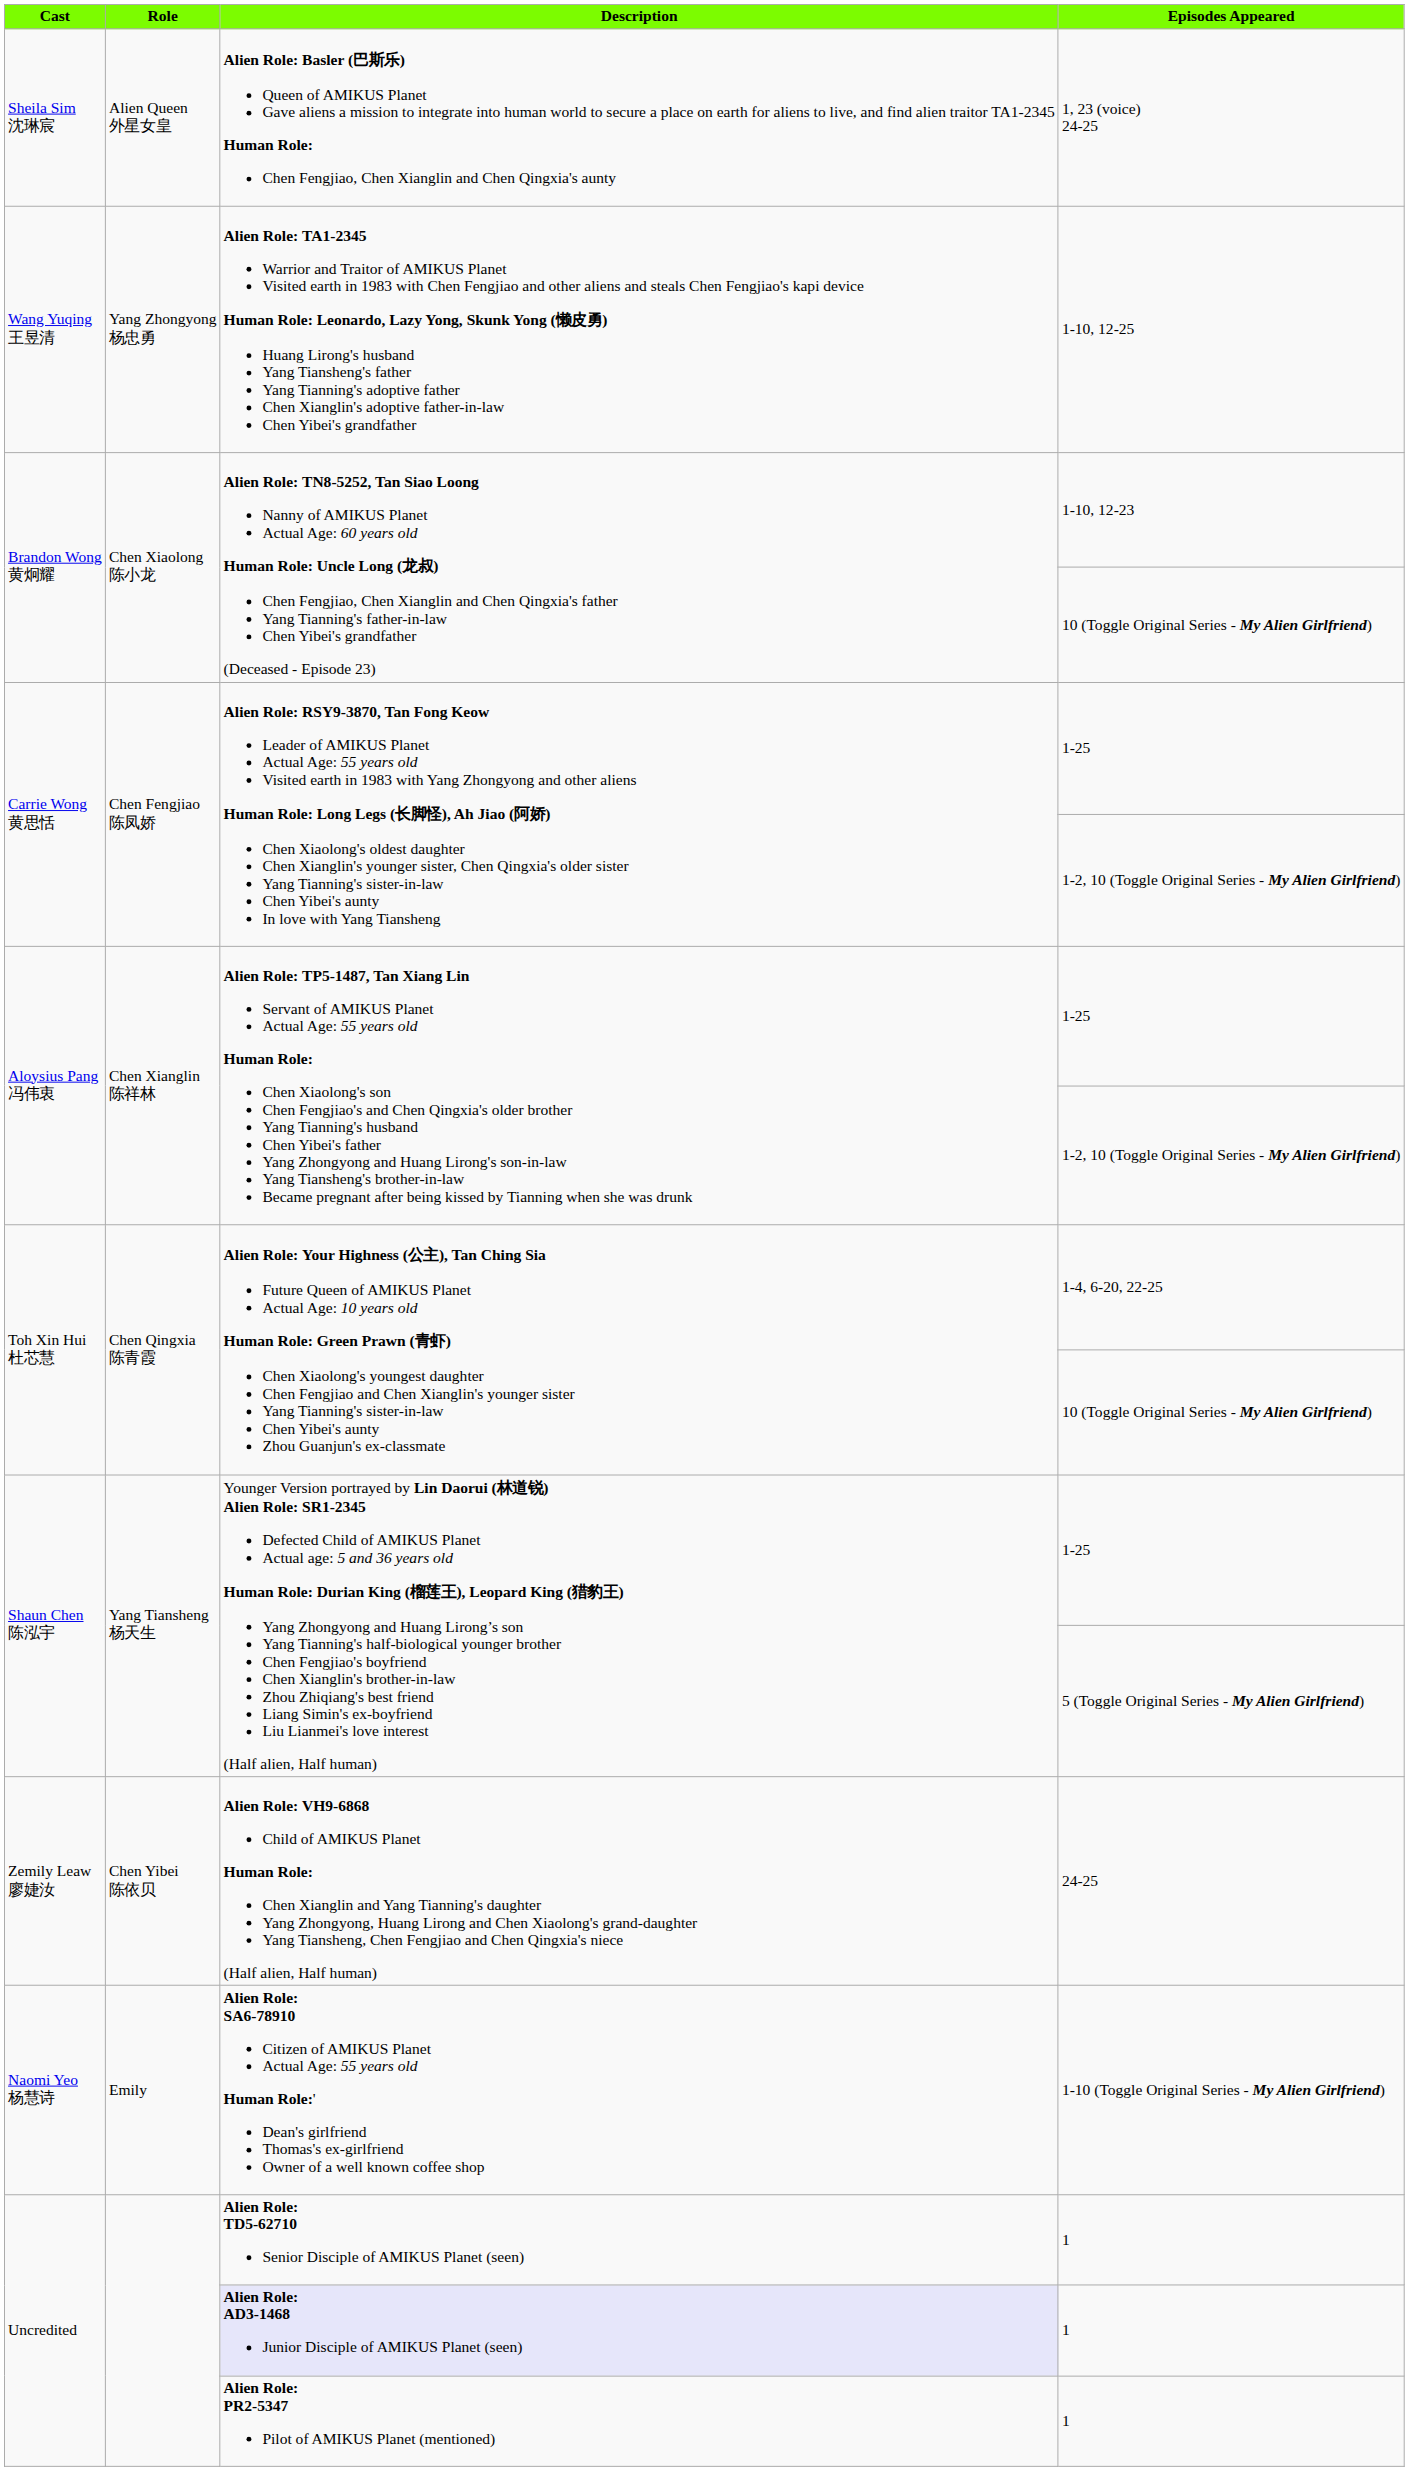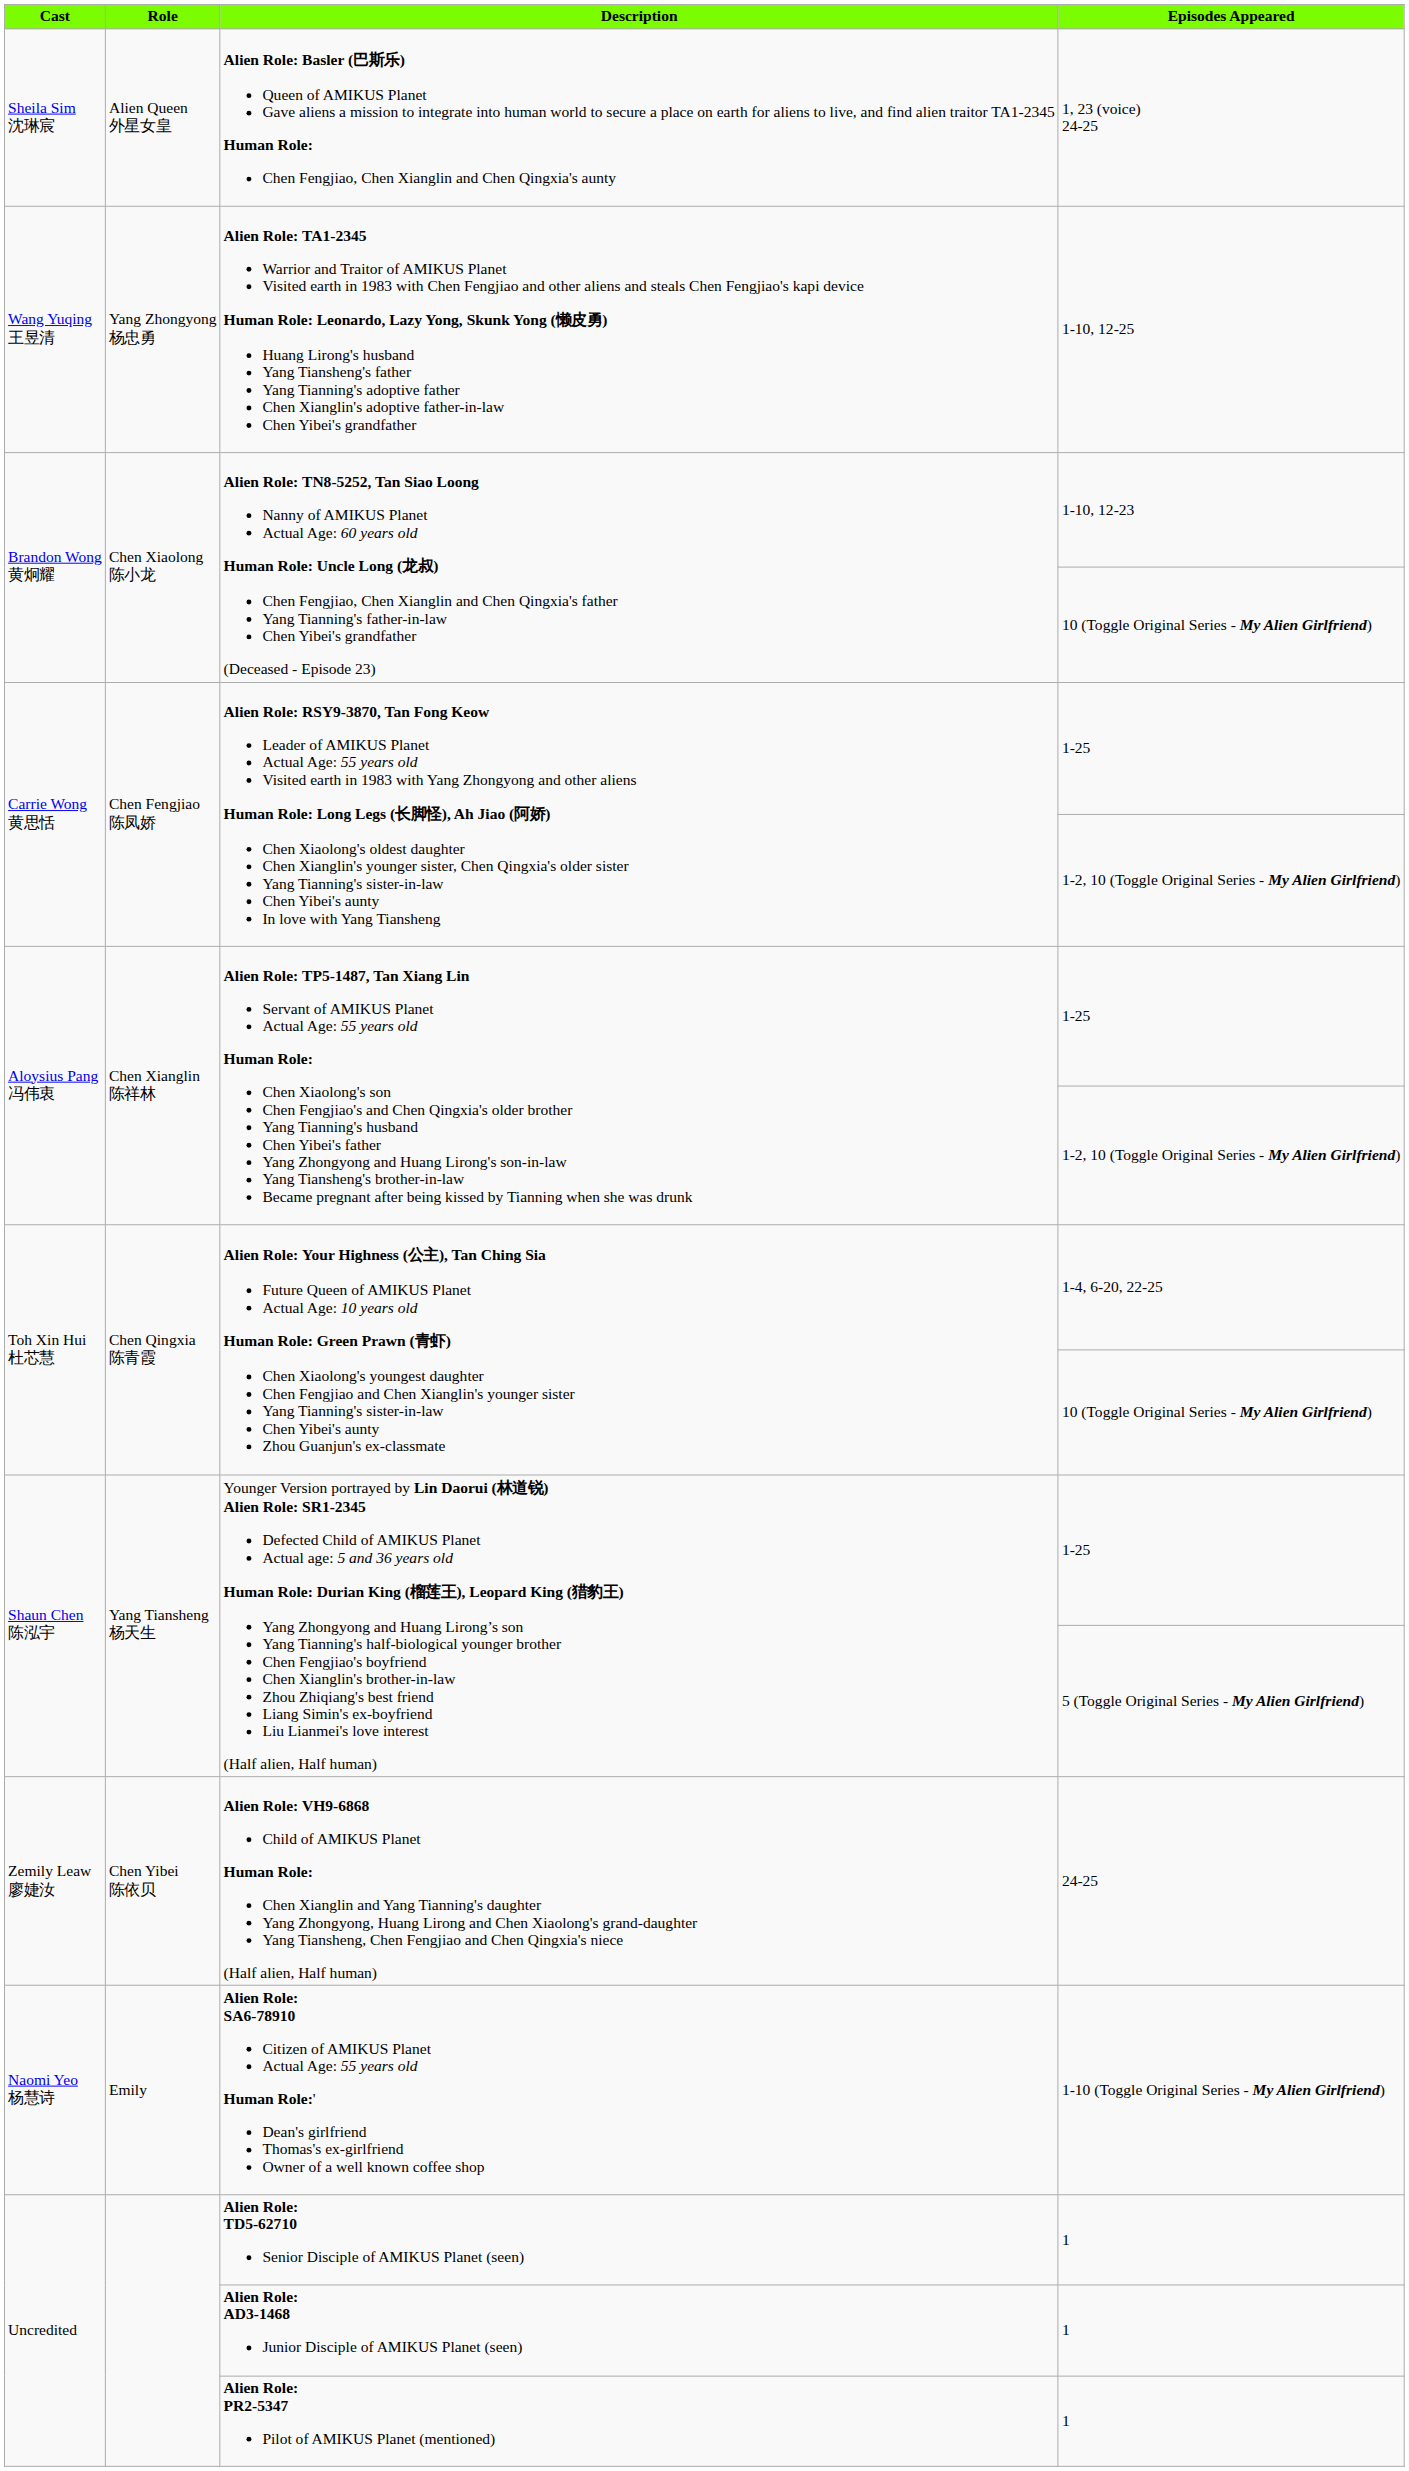(639, 2323) lavender background -> (639, 2323) no background
